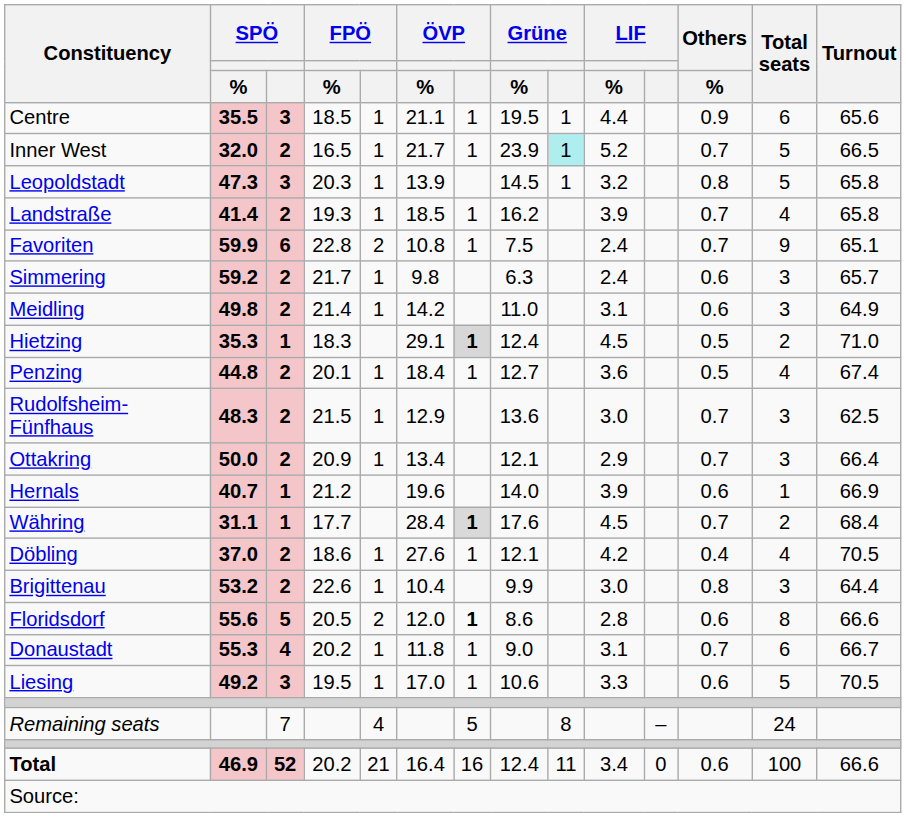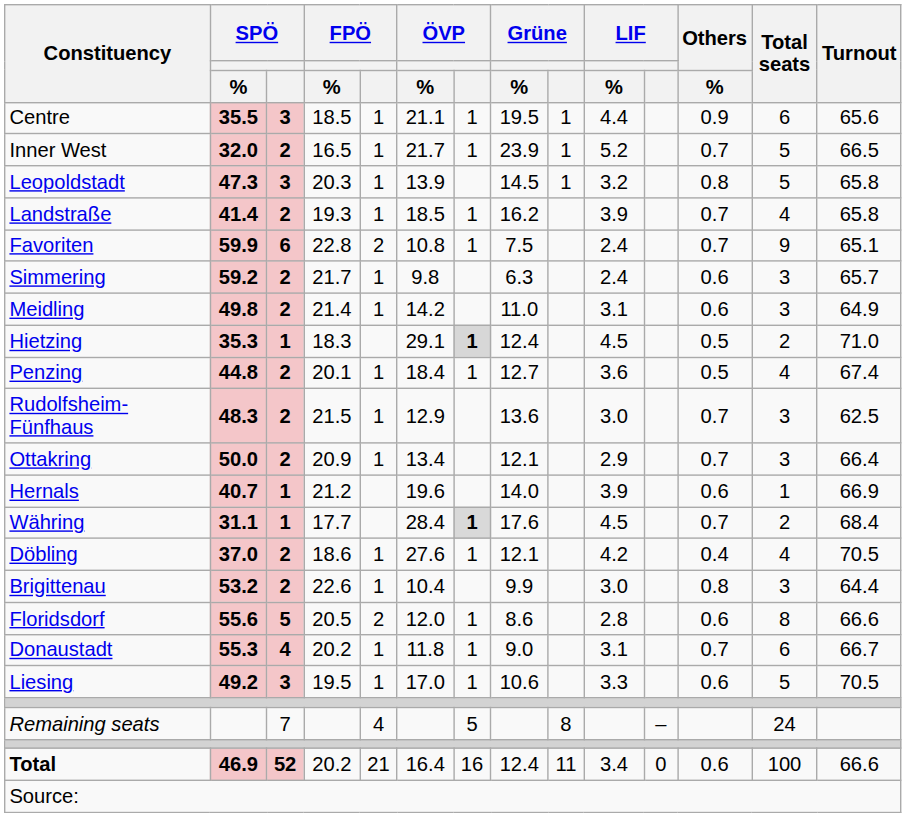(566, 150) paleturquoise background -> (566, 150) no background
(472, 618) bold -> (472, 618) normal
